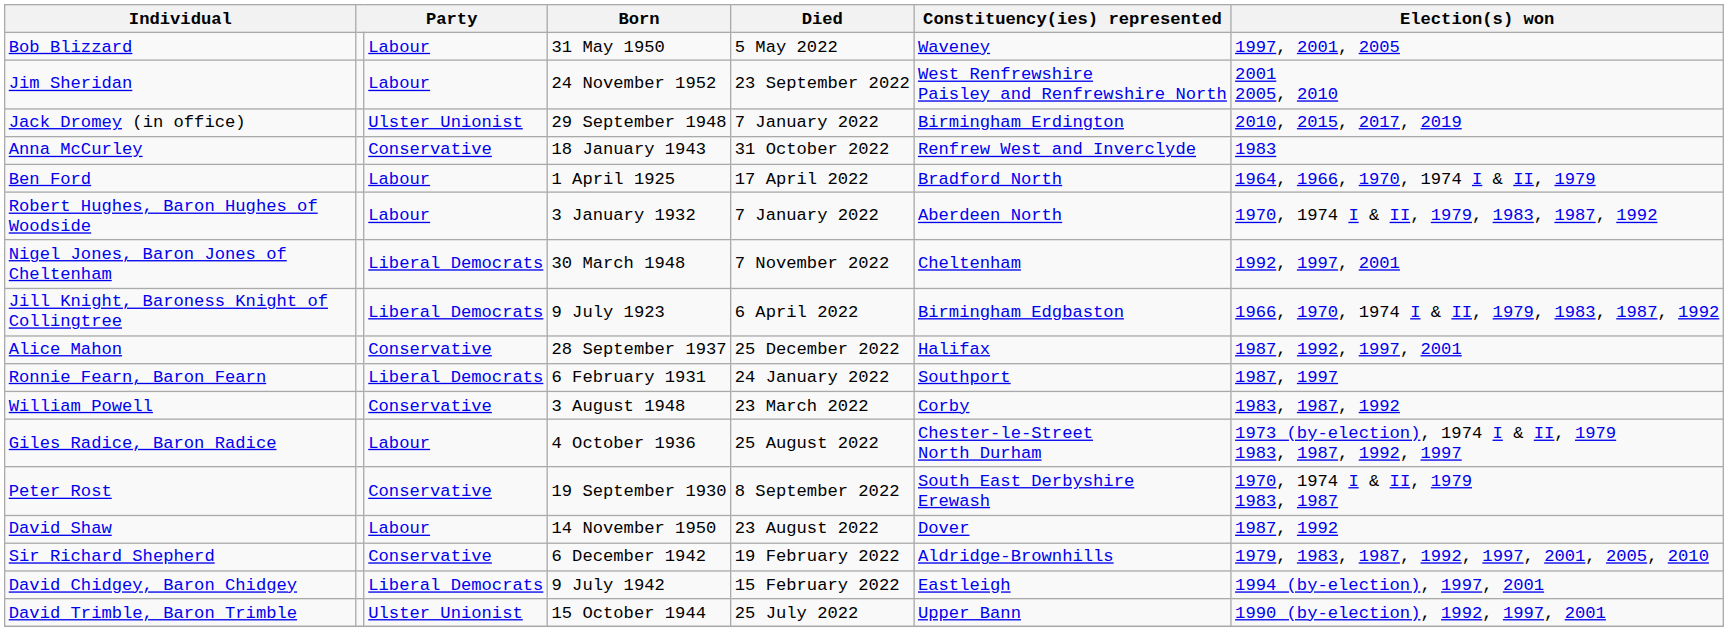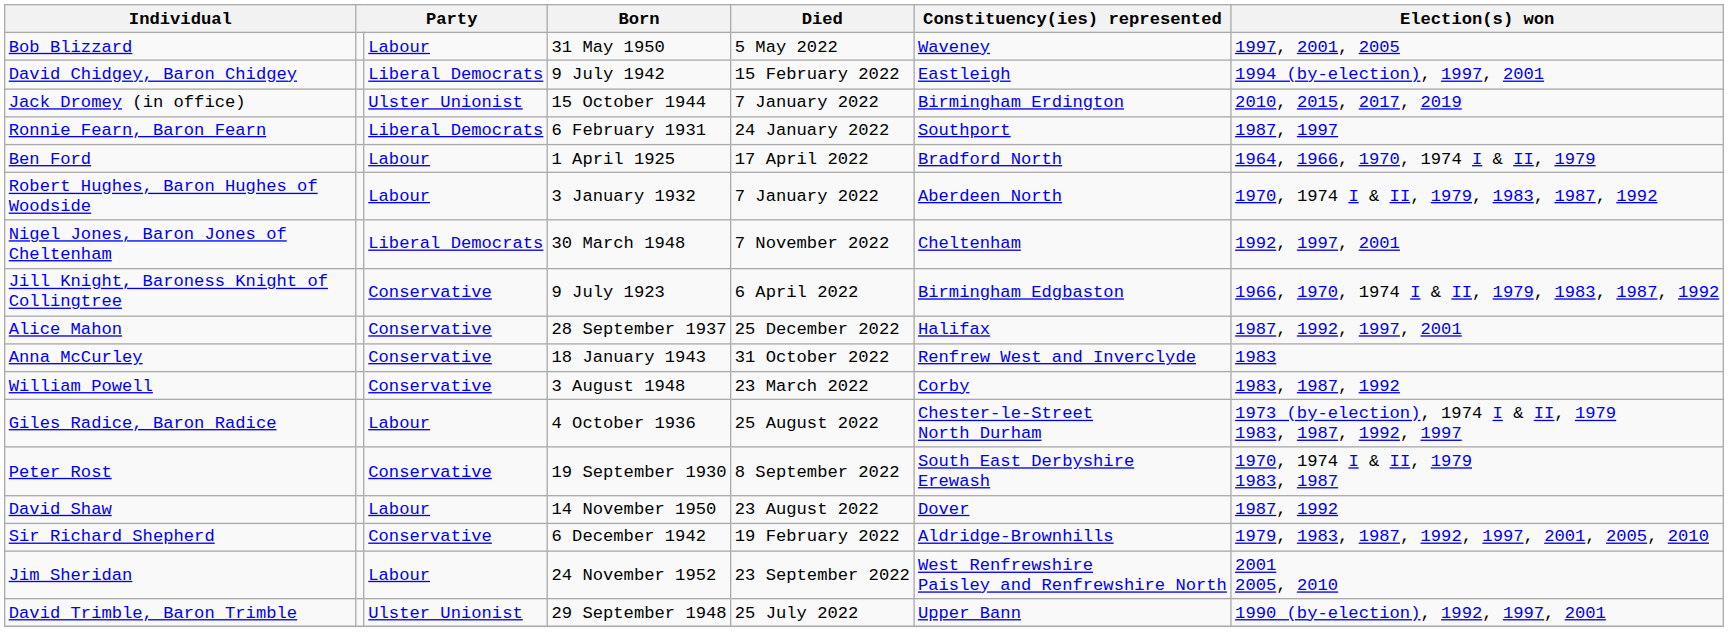rows swapped: (153, 585) <-> (71, 84)
(639, 122) 29 September 1948 -> (629, 103) 15 October 1944
rows swapped: (137, 378) <-> (76, 150)
(456, 312) Liberal Democrats -> (430, 292) Conservative
(629, 613) 15 October 1944 -> (639, 613) 29 September 1948
